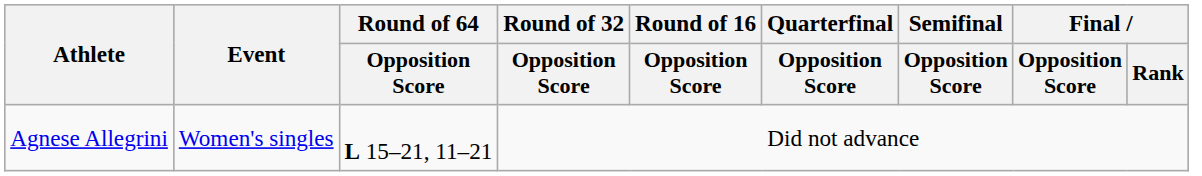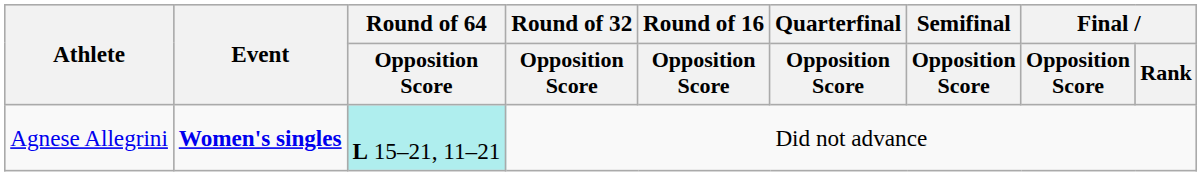(256, 137) normal -> (260, 137) bold
(418, 151) no background -> (426, 151) paleturquoise background
